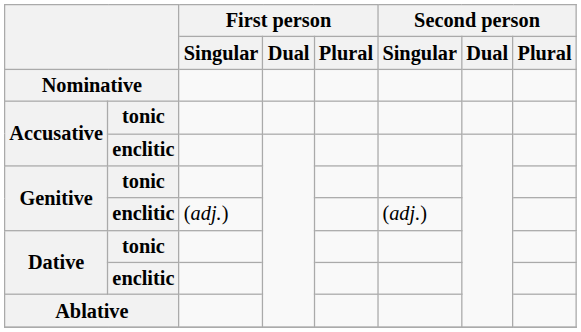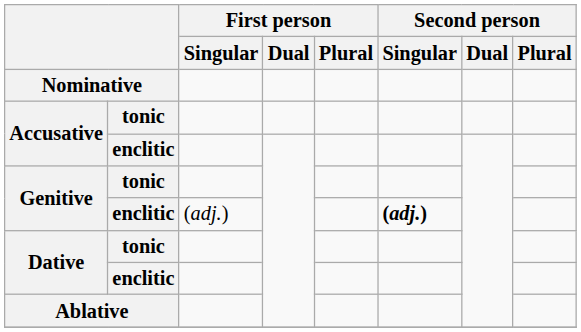(405, 213) normal -> (405, 213) bold
